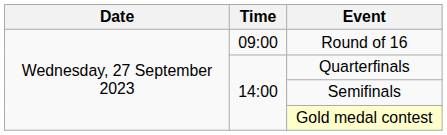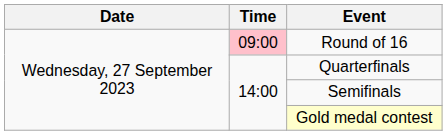(258, 42) no background -> (258, 42) pink background
